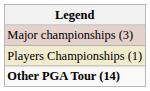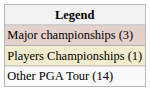(64, 76) bold -> (60, 76) normal
